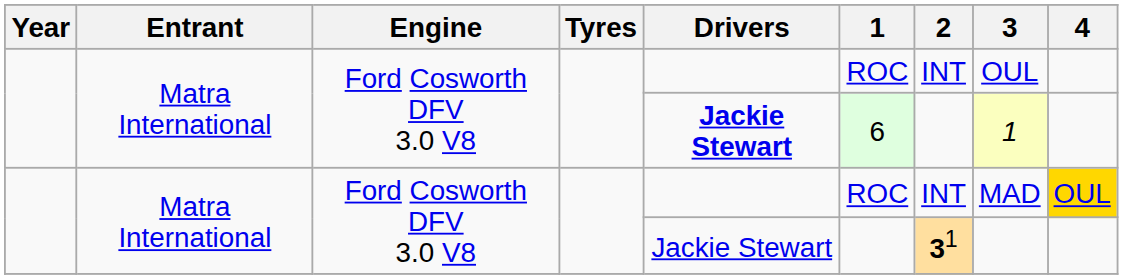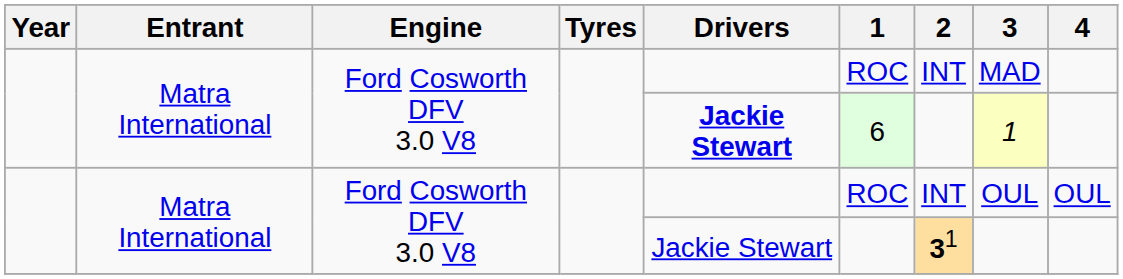(1010, 71) OUL -> (1010, 71) MAD
(1010, 193) MAD -> (1010, 193) OUL
(1082, 193) gold background -> (1082, 193) no background
